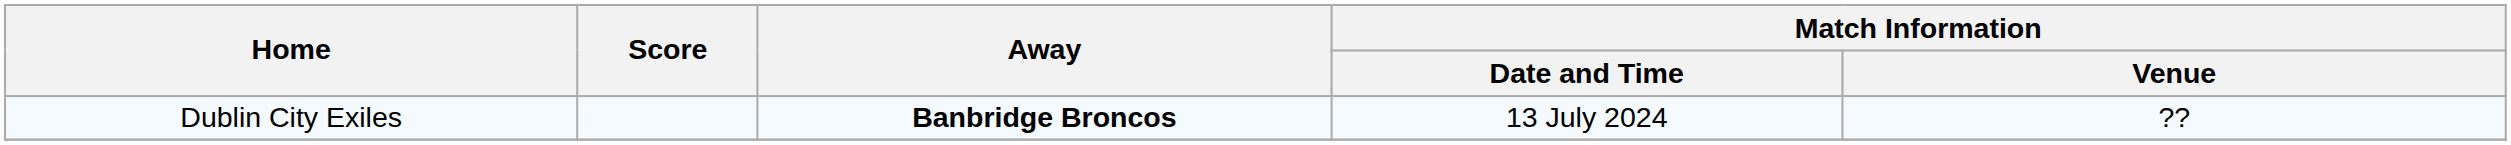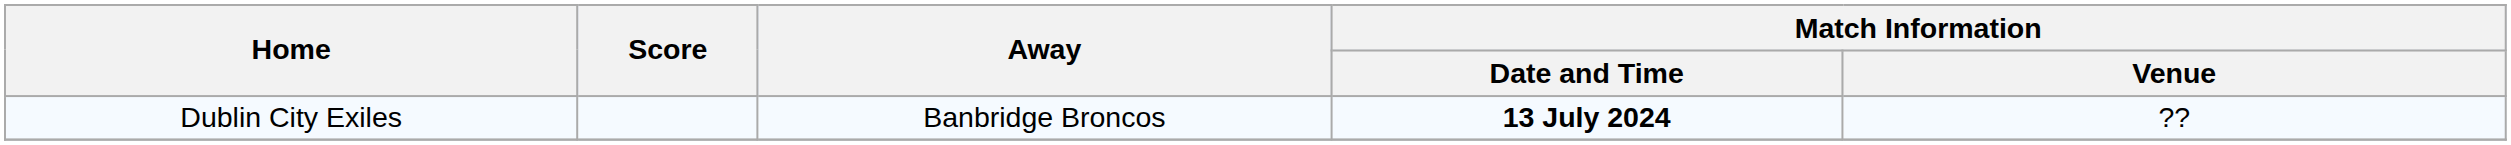(1044, 118) bold -> (1044, 118) normal
(1587, 118) normal -> (1587, 118) bold
